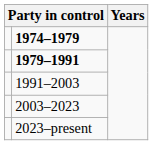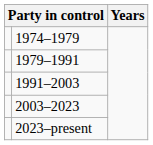(47, 38) bold -> (47, 38) normal
(47, 60) bold -> (47, 60) normal
